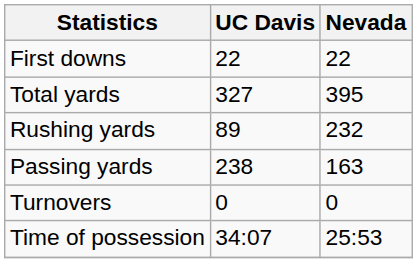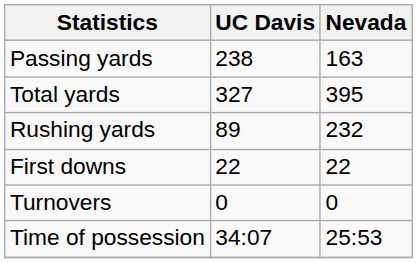rows swapped: (68, 58) <-> (81, 166)
